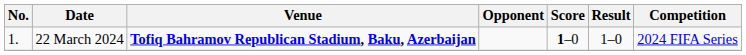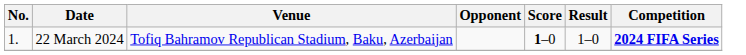(303, 38) bold -> (292, 38) normal
(688, 38) normal -> (667, 38) bold
